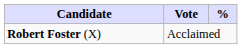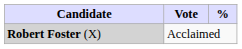(54, 33) no background -> (54, 33) lightgrey background
